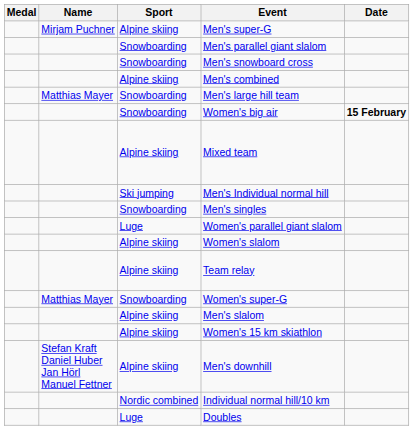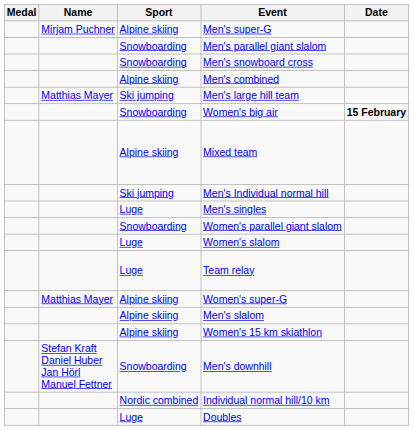(153, 96) Snowboarding -> (147, 96) Ski jumping
(153, 209) Snowboarding -> (131, 209) Luge
(131, 226) Luge -> (153, 226) Snowboarding
(149, 242) Alpine skiing -> (131, 242) Luge
(149, 271) Alpine skiing -> (131, 271) Luge
(153, 299) Snowboarding -> (149, 299) Alpine skiing
(149, 366) Alpine skiing -> (153, 366) Snowboarding
